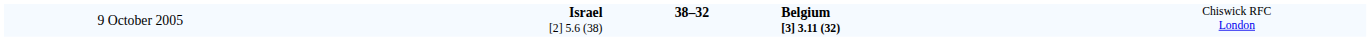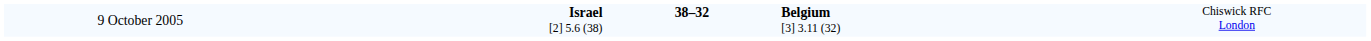(811, 29) bold -> (811, 29) normal
